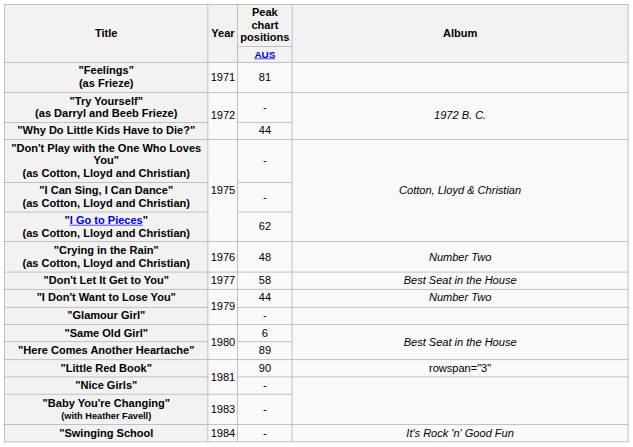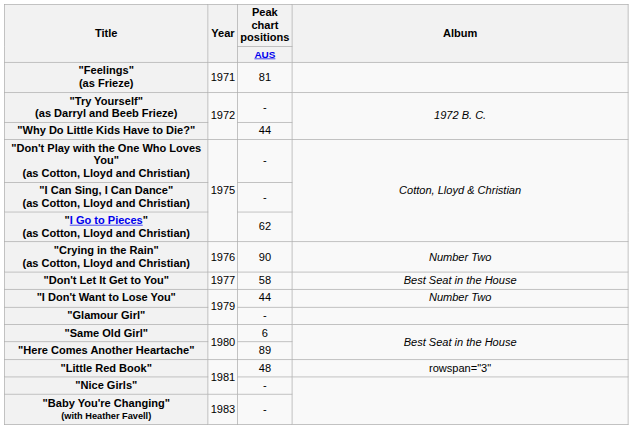(265, 257) 48 -> (265, 257) 90
(265, 368) 90 -> (265, 368) 48
- row: (106, 433)
